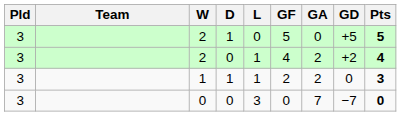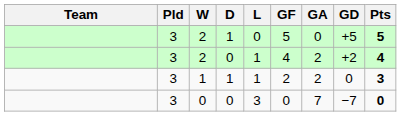columns swapped: (112, 15) <-> (20, 15)
